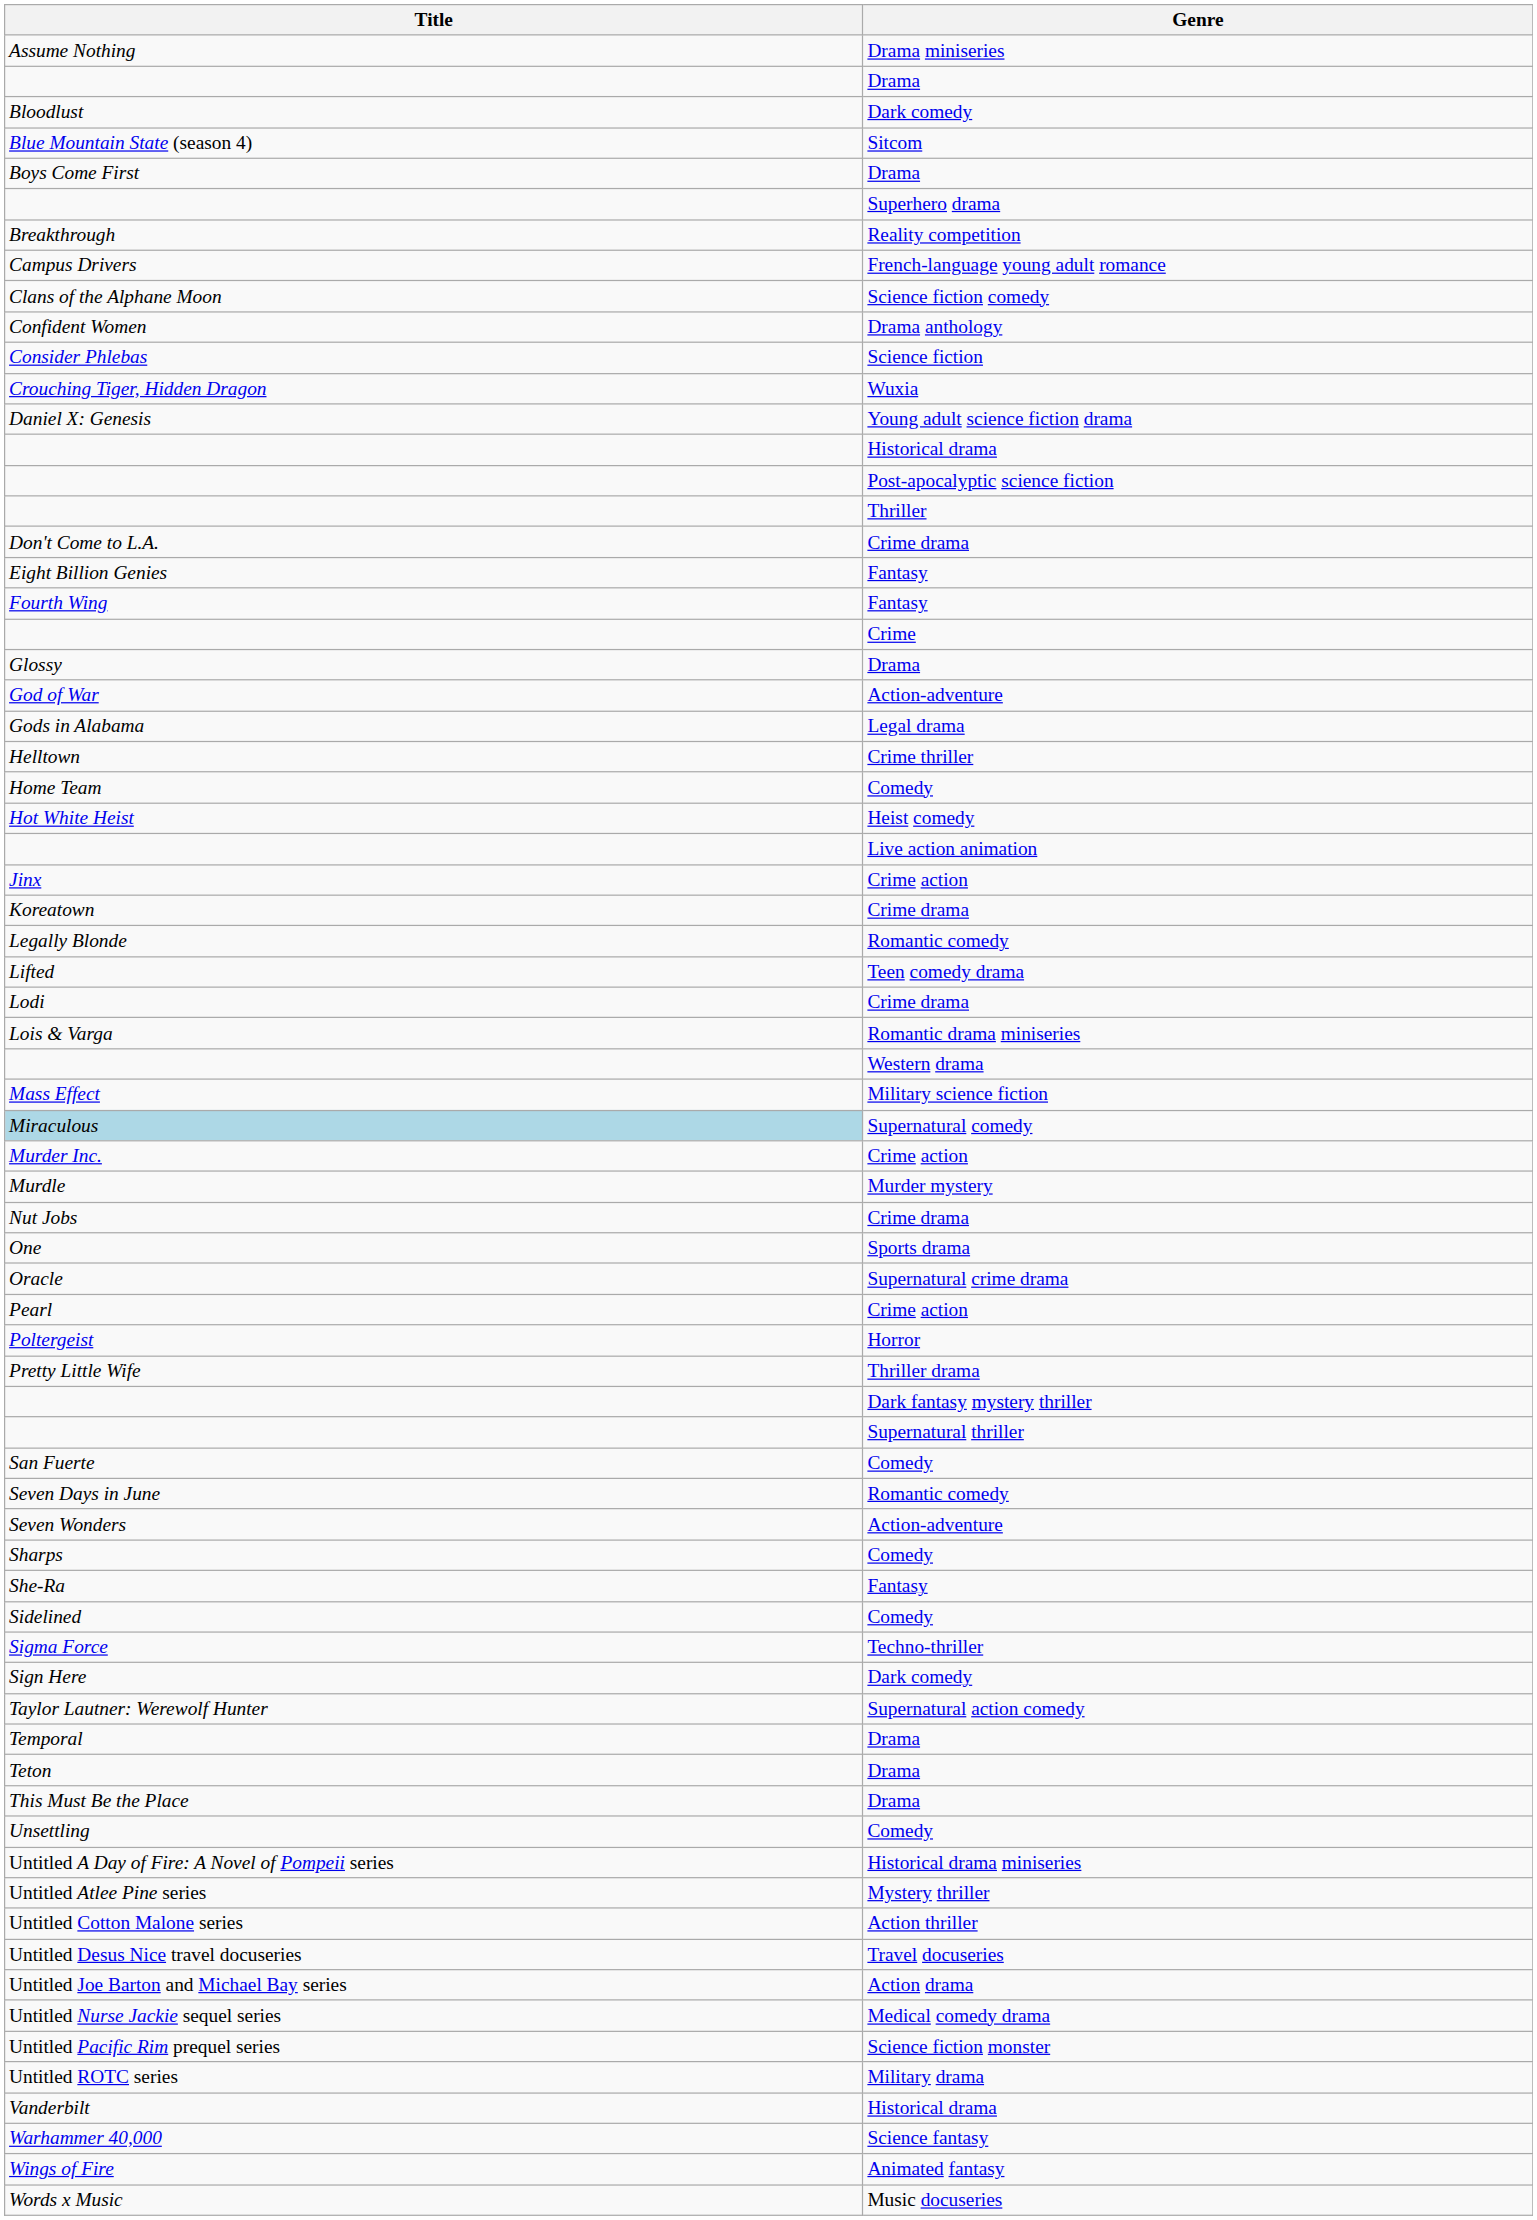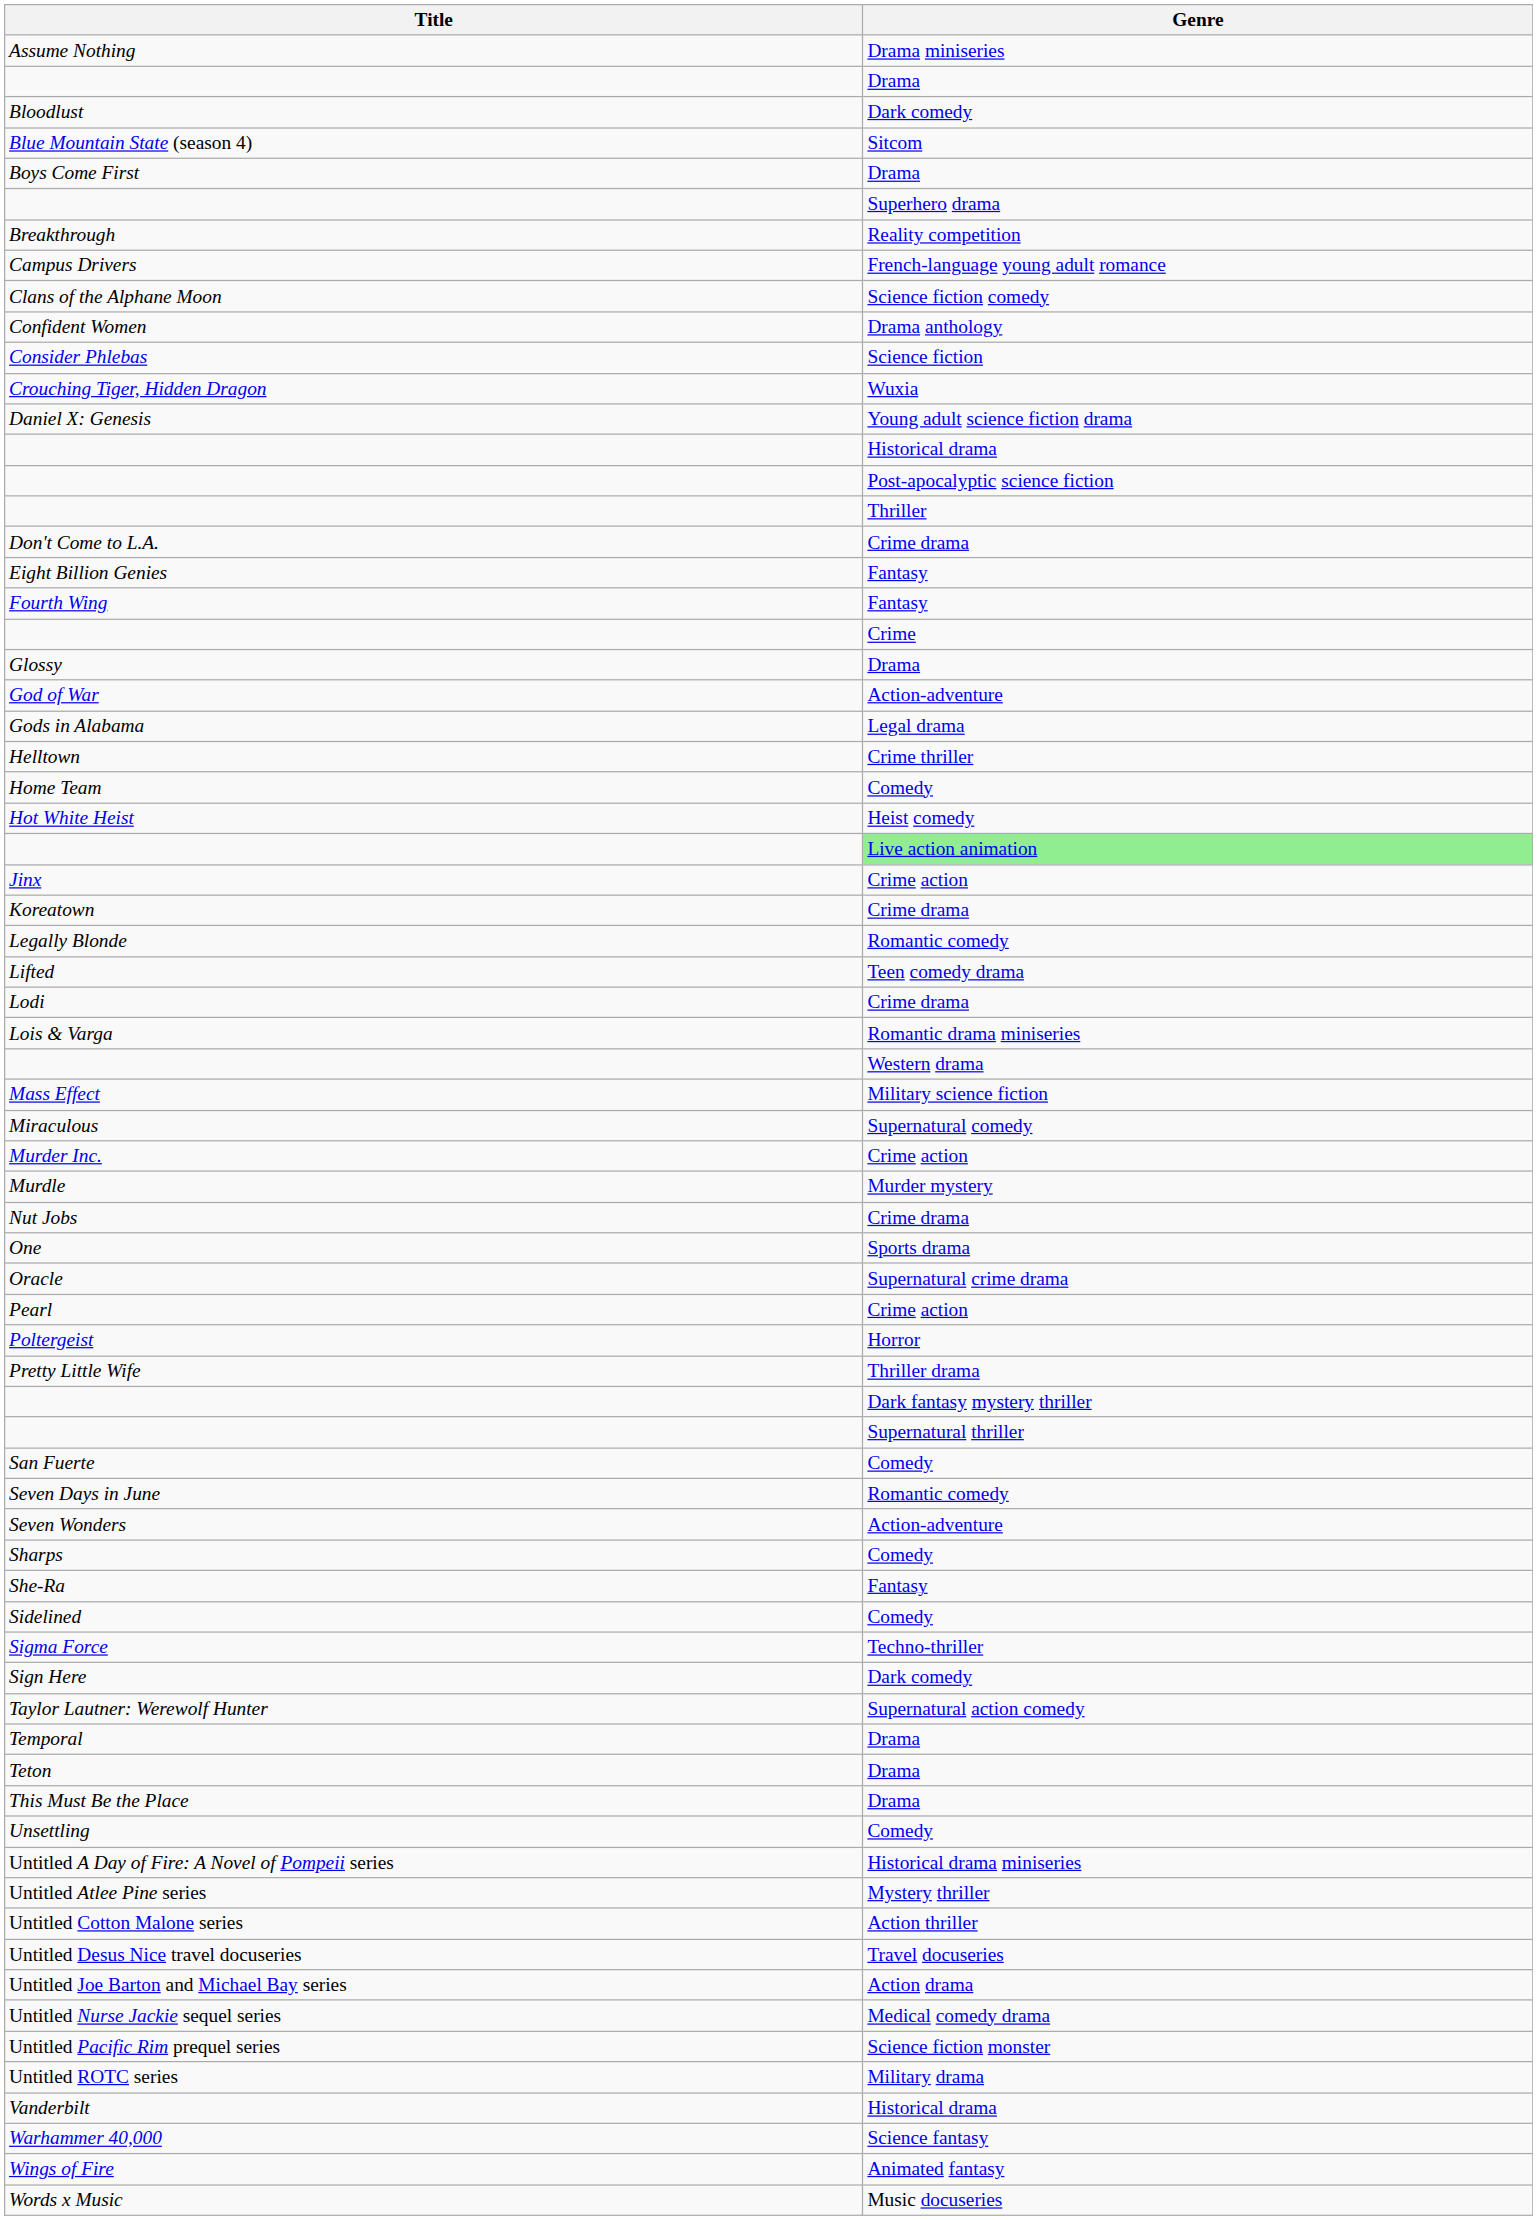(952, 848) no background -> (952, 848) lightgreen background
(54, 1125) lightblue background -> (54, 1125) no background
